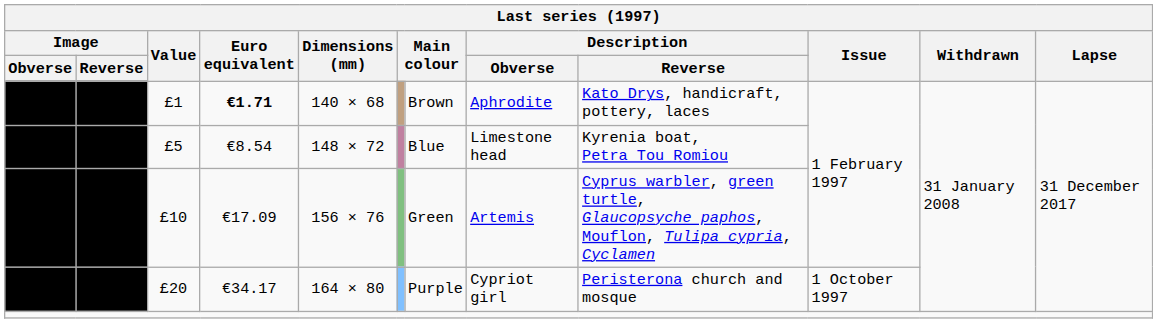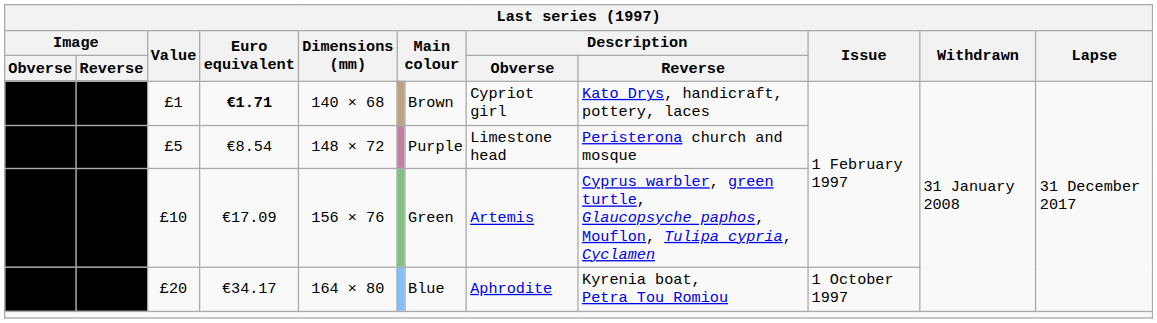(511, 103) Aphrodite -> (502, 103) Cypriot girl
(426, 147) Blue -> (435, 147) Purple
(655, 147) Kyrenia boat, Petra Tou Romiou -> (682, 147) Peristerona church and mosque
(435, 289) Purple -> (426, 289) Blue
(502, 289) Cypriot girl -> (511, 289) Aphrodite
(682, 289) Peristerona church and mosque -> (655, 289) Kyrenia boat, Petra Tou Romiou
